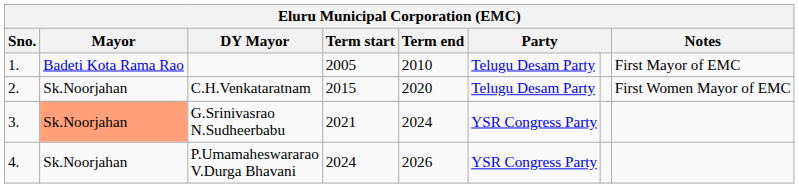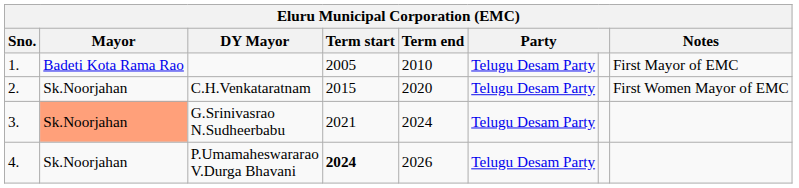(534, 121) YSR Congress Party -> (533, 121) Telugu Desam Party
(341, 162) normal -> (341, 162) bold
(534, 162) YSR Congress Party -> (533, 162) Telugu Desam Party
